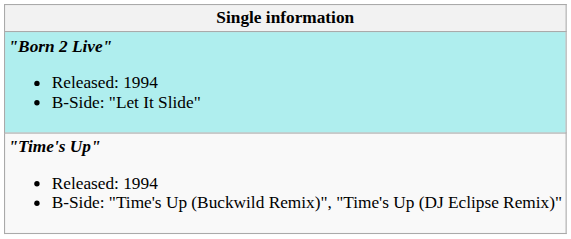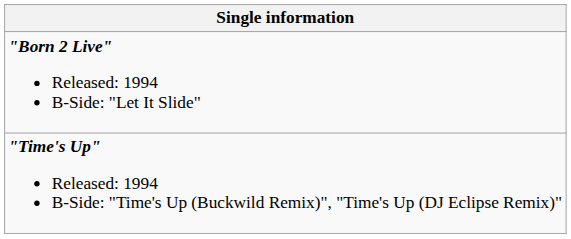(285, 74) paleturquoise background -> (285, 74) no background
